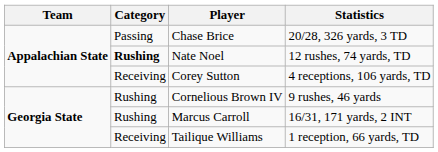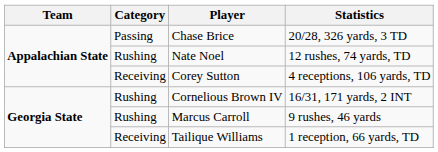(137, 56) bold -> (135, 56) normal
(335, 96) 9 rushes, 46 yards -> (350, 96) 16/31, 171 yards, 2 INT
(350, 116) 16/31, 171 yards, 2 INT -> (335, 116) 9 rushes, 46 yards
